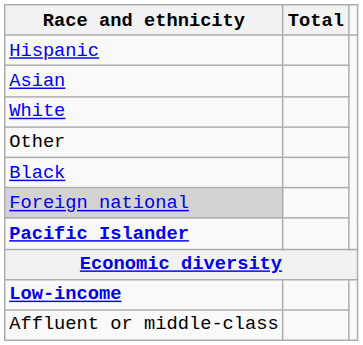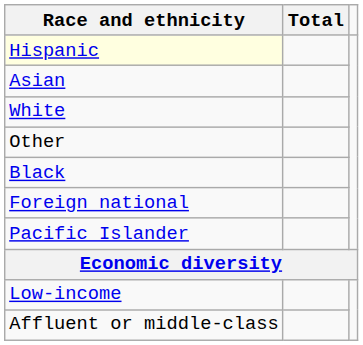(54, 50) no background -> (54, 50) lightyellow background
(99, 203) lightgrey background -> (99, 203) no background
(99, 234) bold -> (99, 234) normal
(65, 295) bold -> (65, 295) normal
